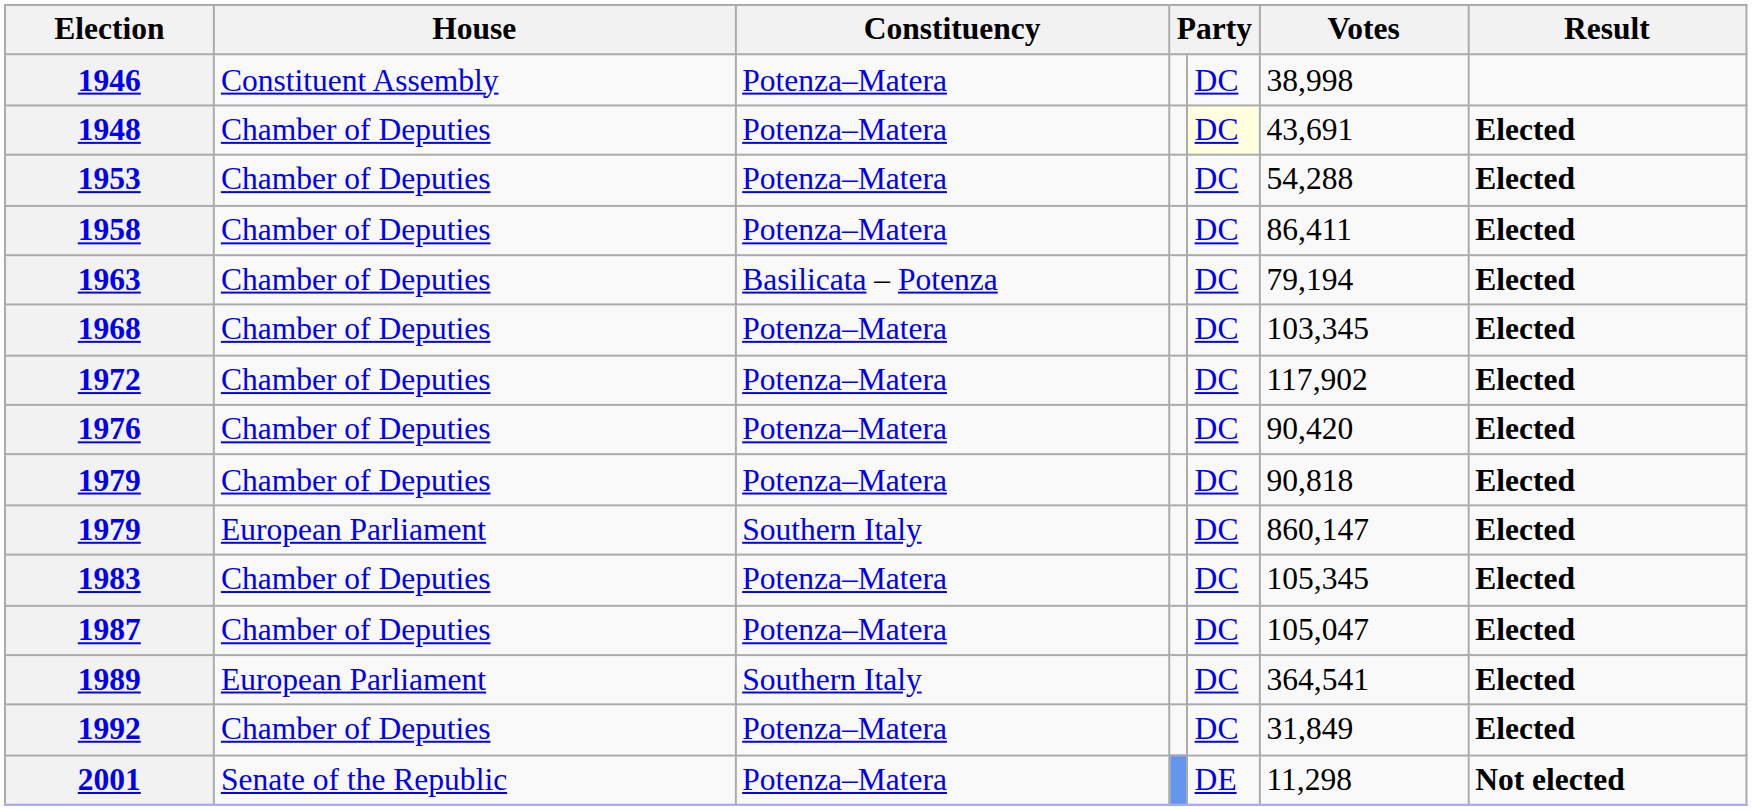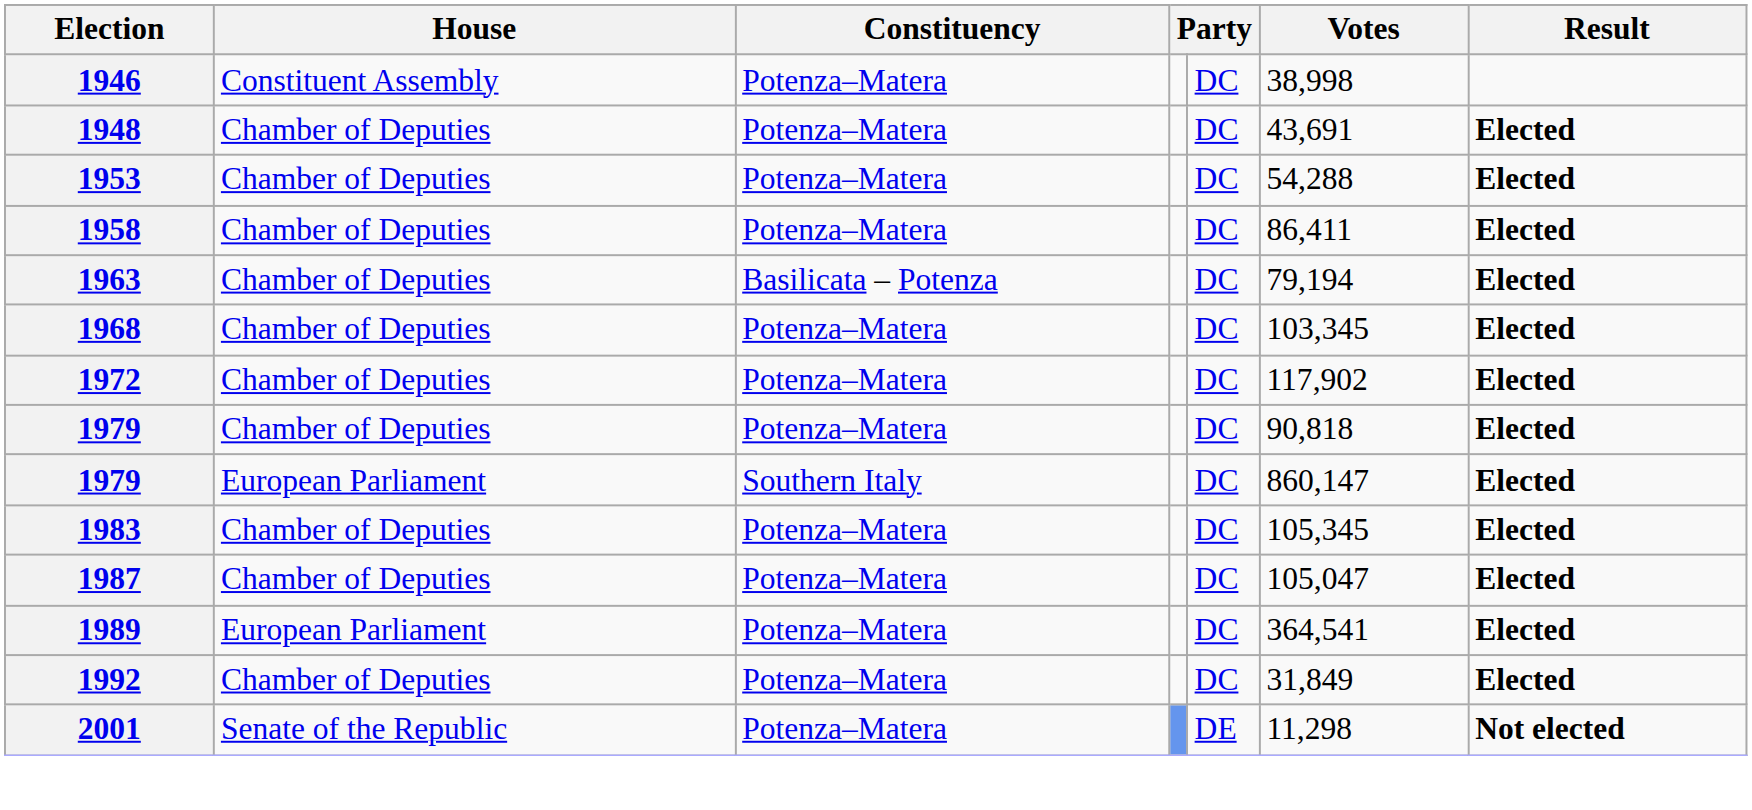(1217, 129) lightyellow background -> (1217, 129) no background
- row: (109, 429)
(832, 679) Southern Italy -> (845, 629) Potenza–Matera
